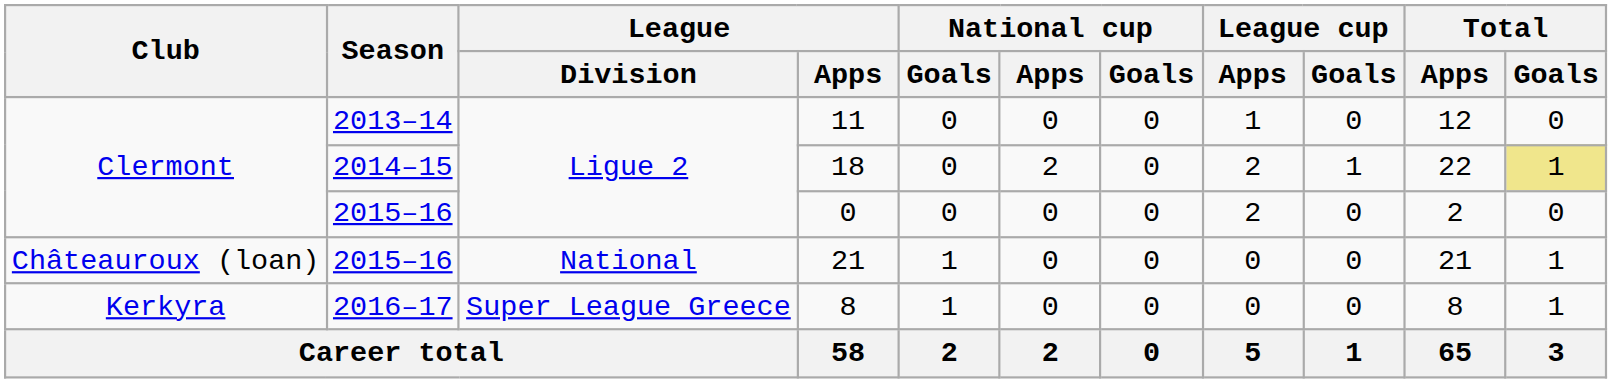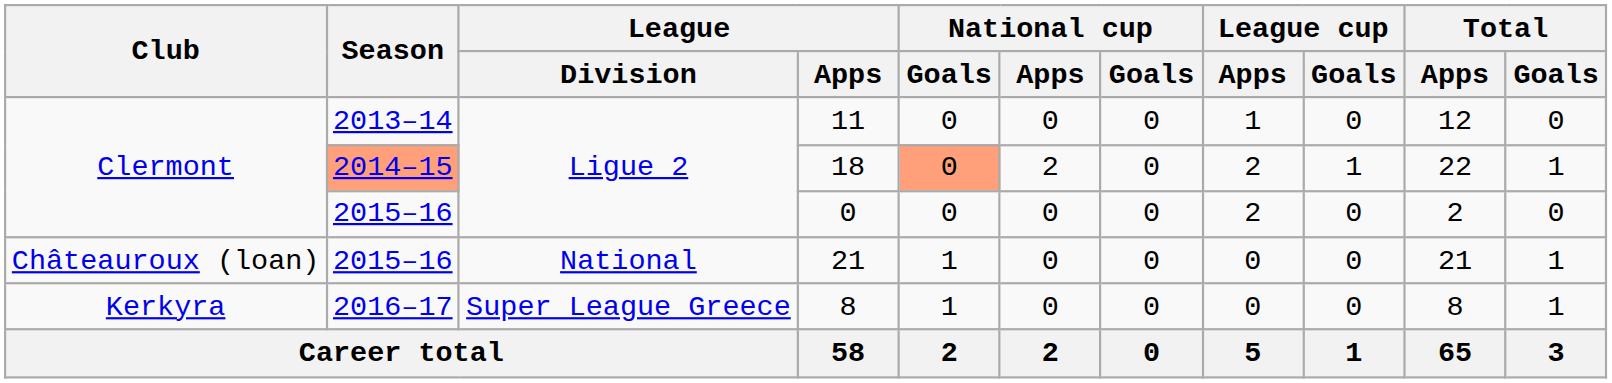(393, 167) no background -> (393, 167) lightsalmon background
(949, 167) no background -> (949, 167) lightsalmon background
(1556, 167) khaki background -> (1556, 167) no background
